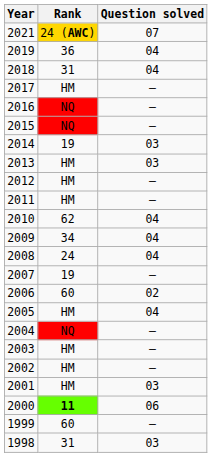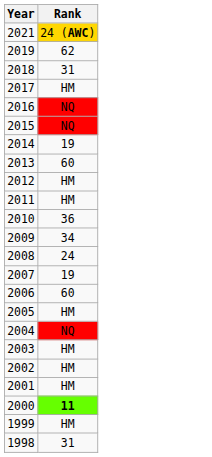- column: (152, 14)
(68, 51) 36 -> (68, 51) 62
(68, 163) HM -> (68, 163) 60
(68, 219) 62 -> (68, 219) 36
(68, 424) 60 -> (68, 424) HM
